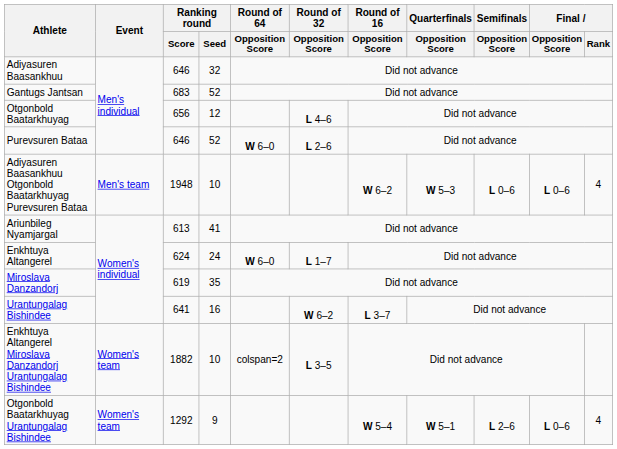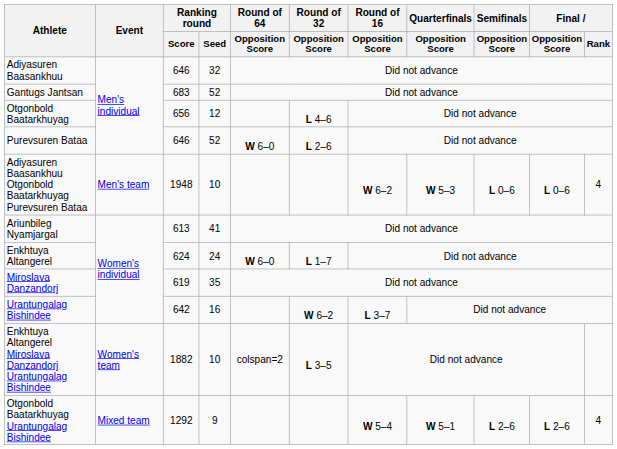(181, 310) 641 -> (181, 310) 642
(118, 421) Women's team -> (124, 421) Mixed team
(557, 426) L 0–6 -> (557, 426) L 2–6
